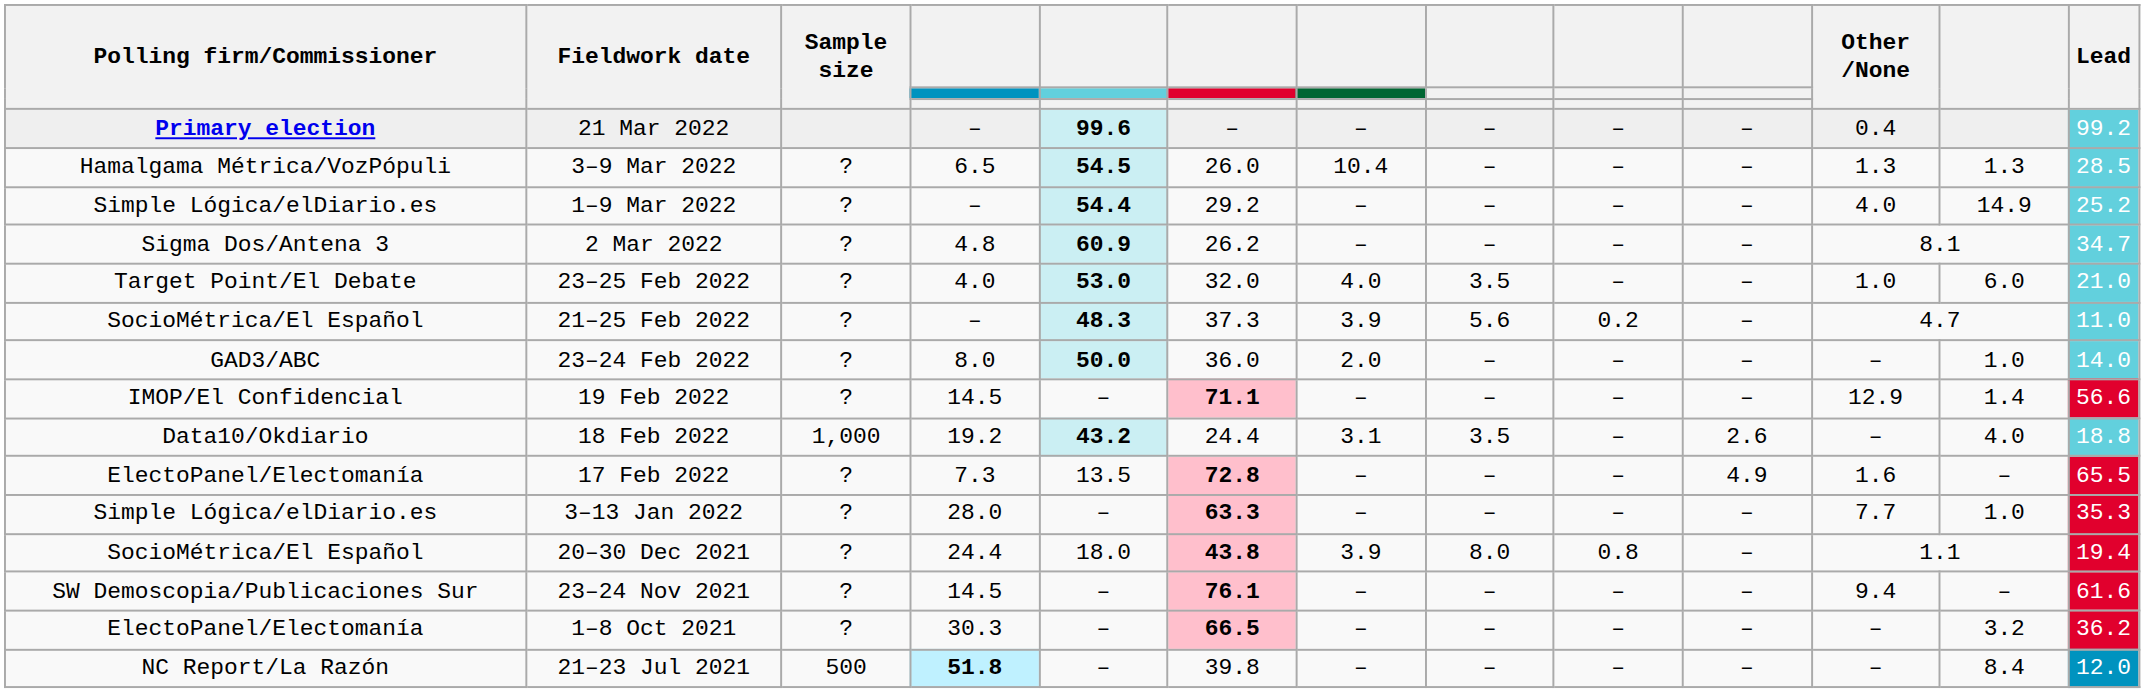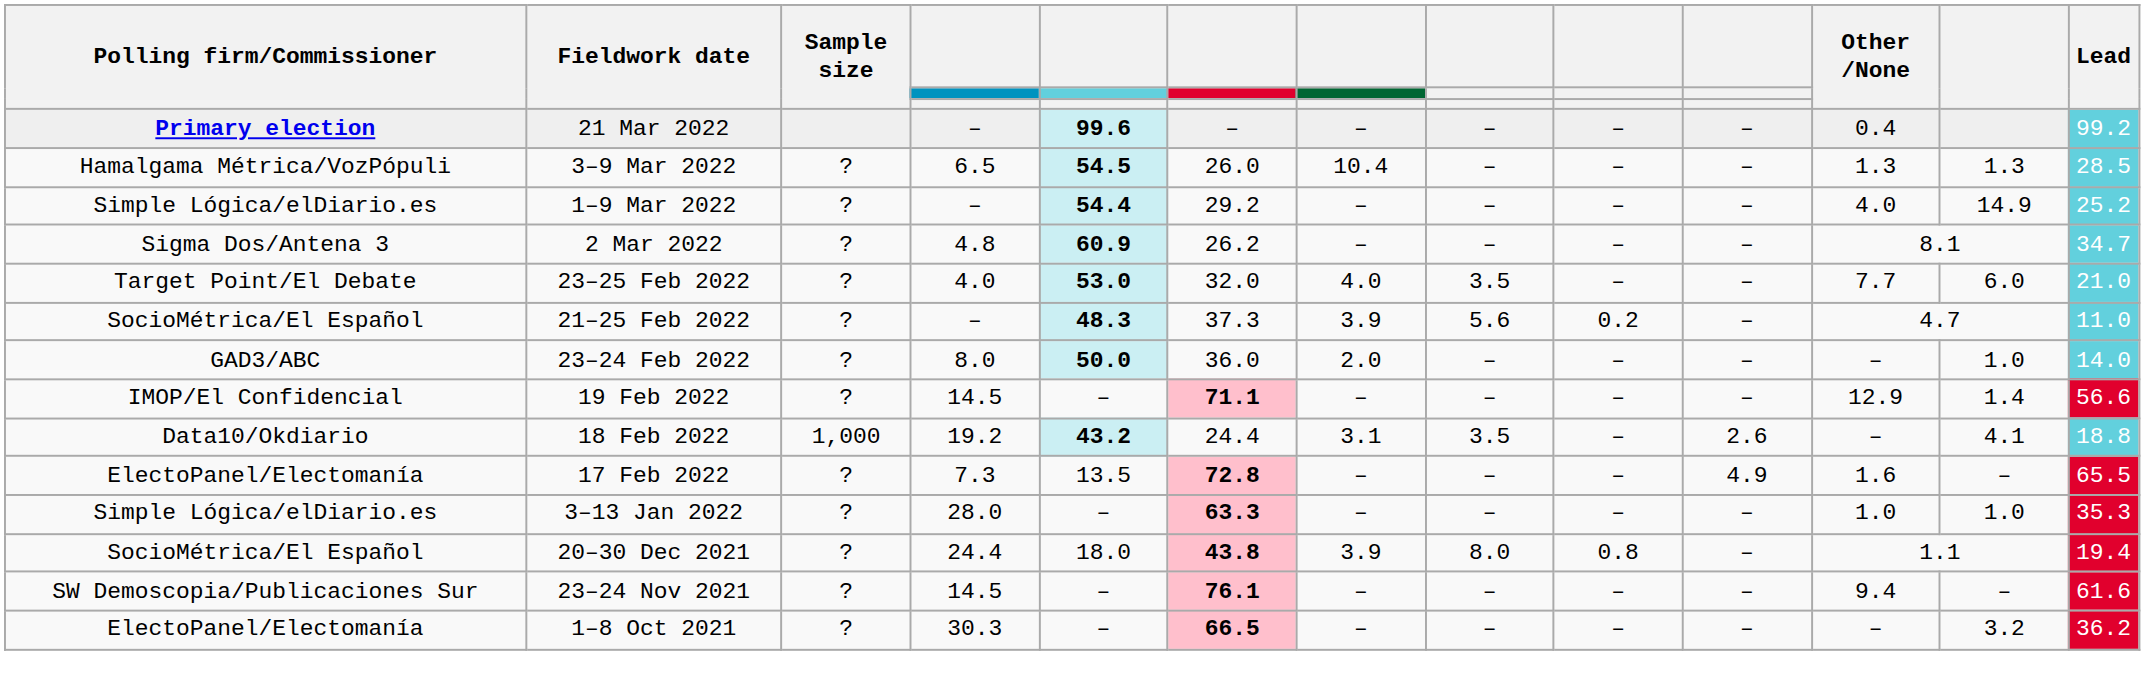(1876, 283) 1.0 -> (1876, 283) 7.7
(2004, 437) 4.0 -> (2004, 437) 4.1
(1876, 514) 7.7 -> (1876, 514) 1.0
- row: (654, 668)
